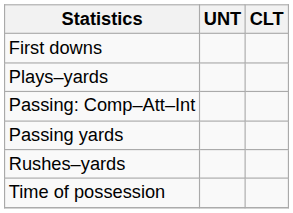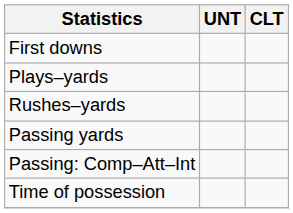rows swapped: (67, 163) <-> (102, 105)
